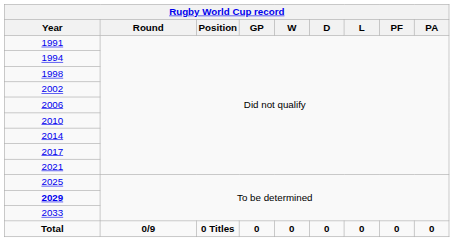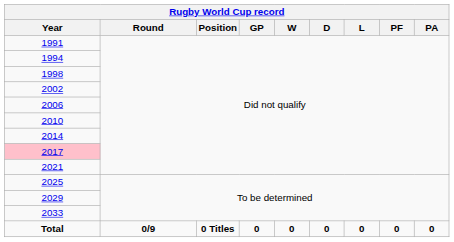(52, 151) no background -> (52, 151) pink background
(52, 197) bold -> (52, 197) normal
